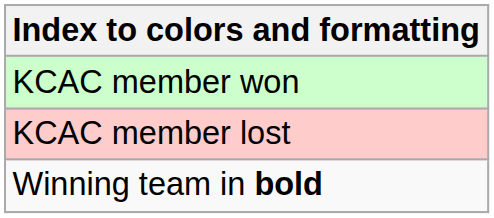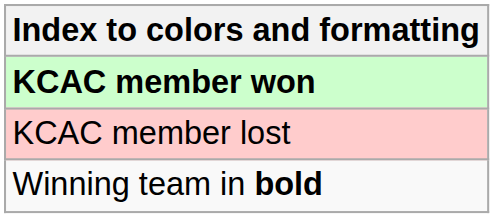(156, 81) normal -> (164, 81) bold
